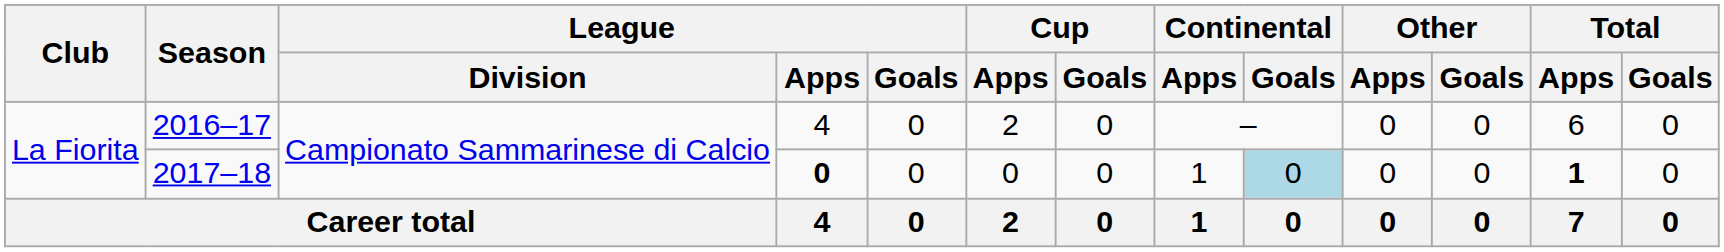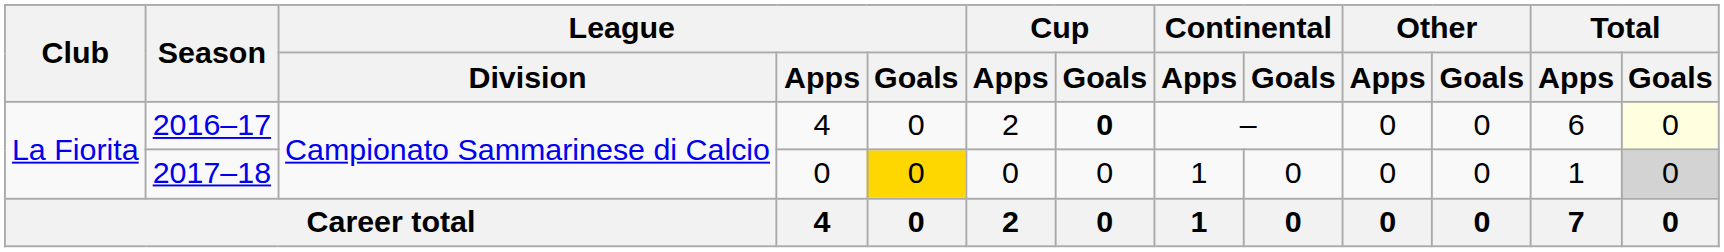(1105, 125) normal -> (1105, 125) bold
(1670, 125) no background -> (1670, 125) lightyellow background
(822, 173) bold -> (822, 173) normal
(916, 173) no background -> (916, 173) gold background
(1293, 173) lightblue background -> (1293, 173) no background
(1576, 173) bold -> (1576, 173) normal
(1670, 173) no background -> (1670, 173) lightgrey background
